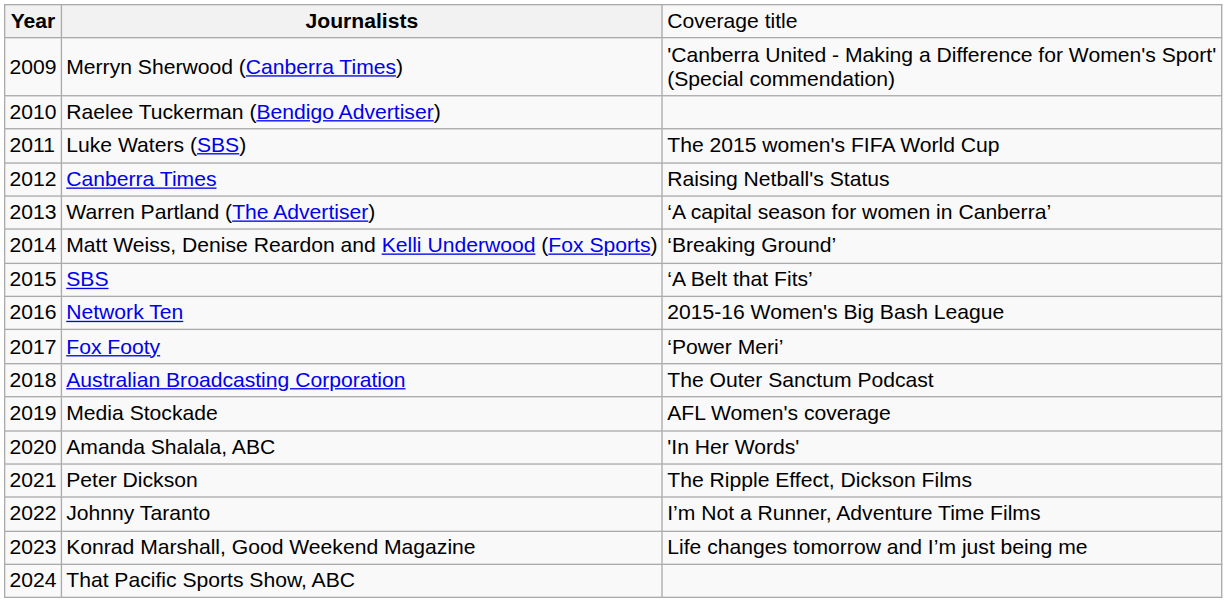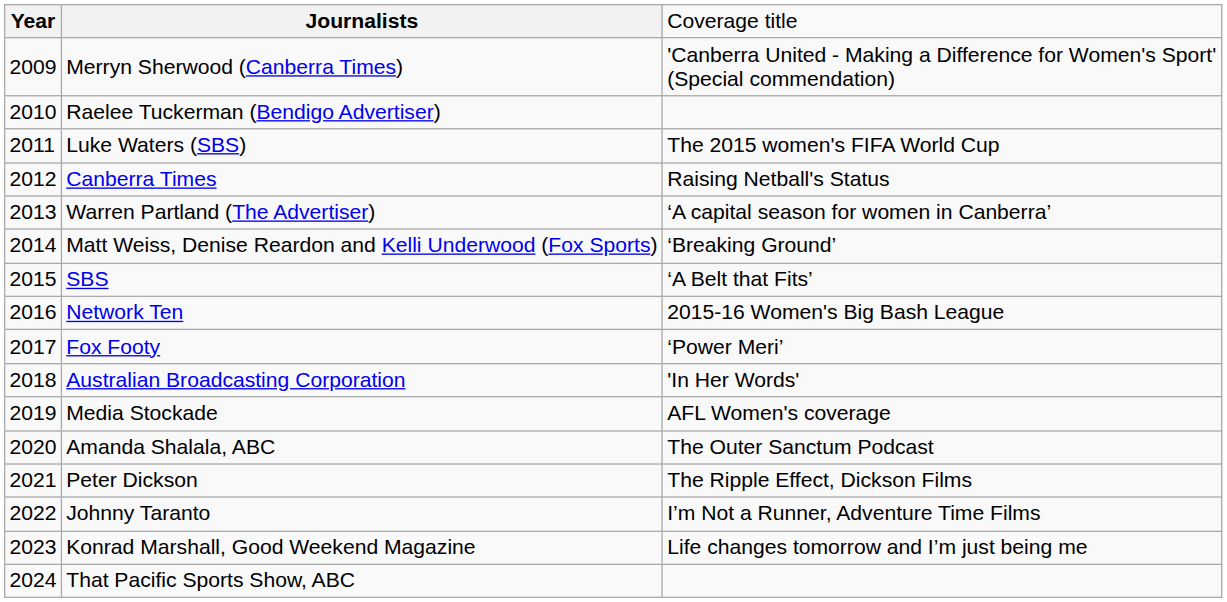(800, 379) The Outer Sanctum Podcast -> (733, 379) 'In Her Words'
(733, 446) 'In Her Words' -> (800, 446) The Outer Sanctum Podcast
